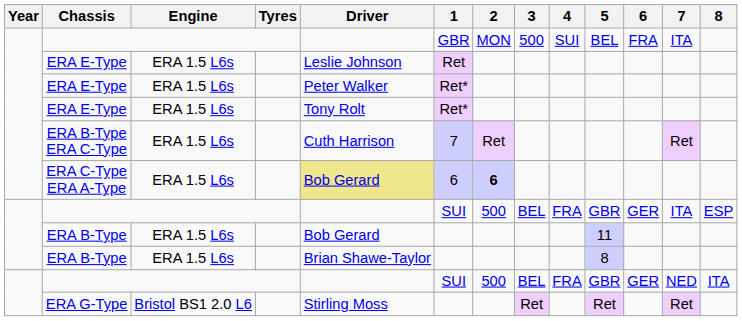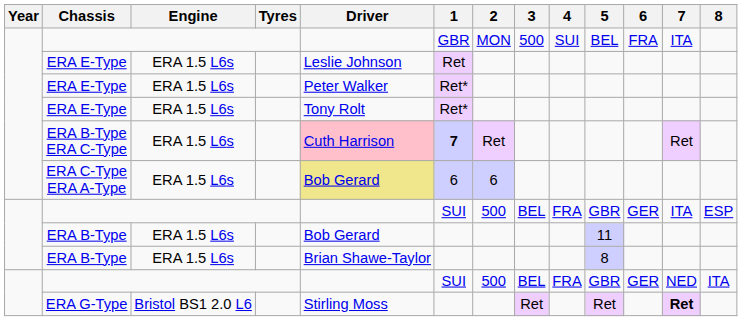(349, 141) no background -> (349, 141) pink background
(454, 141) normal -> (454, 141) bold
(494, 180) bold -> (494, 180) normal
(681, 304) normal -> (681, 304) bold
